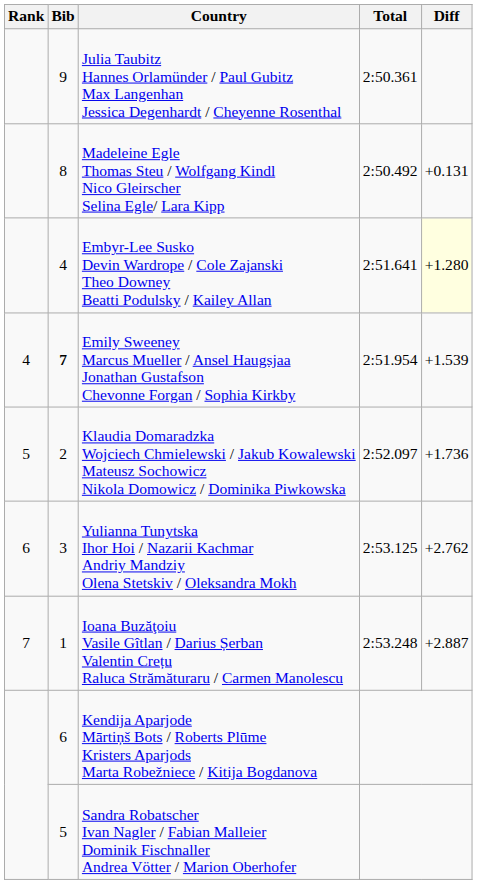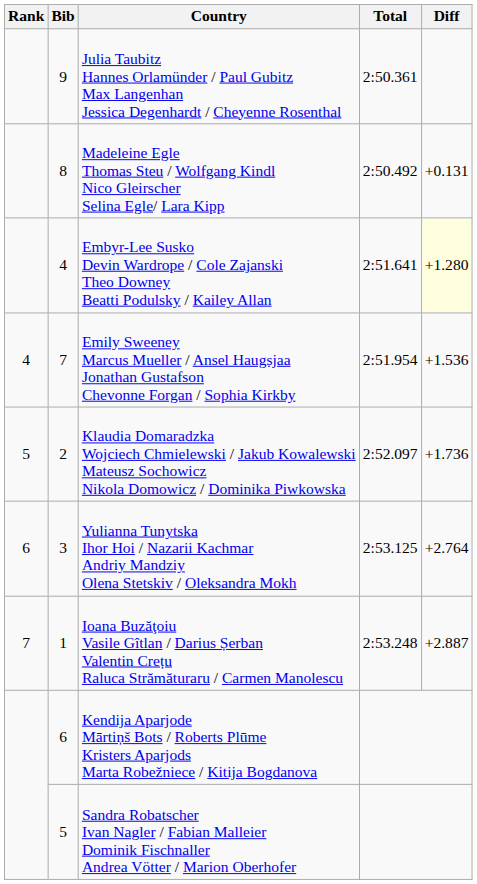(63, 359) bold -> (63, 359) normal
(447, 359) +1.539 -> (447, 359) +1.536
(447, 548) +2.762 -> (447, 548) +2.764
